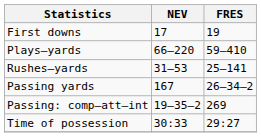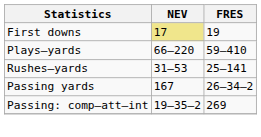(161, 32) no background -> (161, 32) khaki background
- row: (68, 123)
